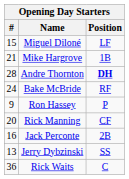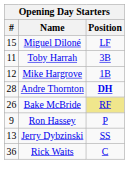+ row: (52, 58)
(11, 58) 21 -> (11, 74) 12
(11, 89) 24 -> (11, 105) 26
(105, 89) no background -> (105, 105) khaki background
- row: (52, 120)
- row: (52, 136)
